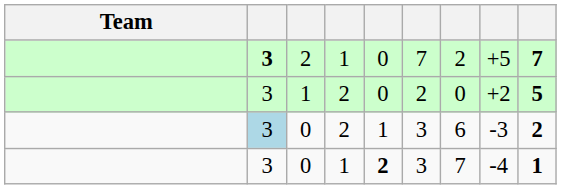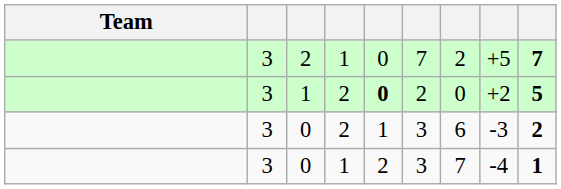(267, 58) bold -> (267, 58) normal
(383, 93) normal -> (383, 93) bold
(267, 129) lightblue background -> (267, 129) no background
(383, 165) bold -> (383, 165) normal
